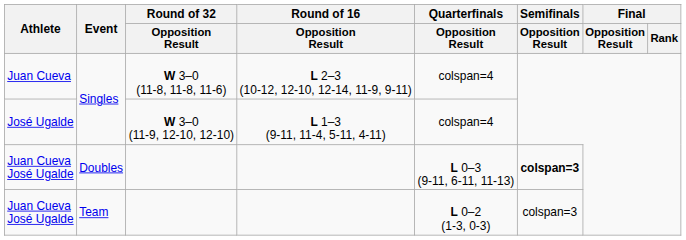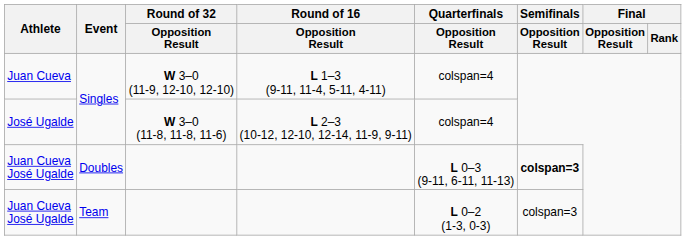(181, 83) W 3–0 (11-8, 11-8, 11-6) -> (181, 83) W 3–0 (11-9, 12-10, 12-10)
(326, 83) L 2–3 (10-12, 12-10, 12-14, 11-9, 9-11) -> (326, 83) L 1–3 (9-11, 11-4, 5-11, 4-11)
(181, 129) W 3–0 (11-9, 12-10, 12-10) -> (181, 129) W 3–0 (11-8, 11-8, 11-6)
(326, 129) L 1–3 (9-11, 11-4, 5-11, 4-11) -> (326, 129) L 2–3 (10-12, 12-10, 12-14, 11-9, 9-11)
